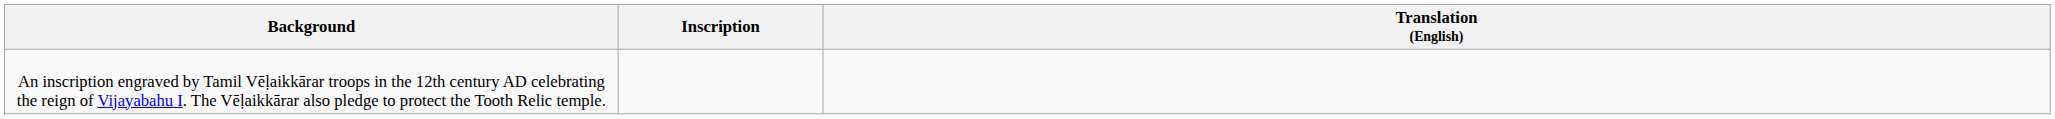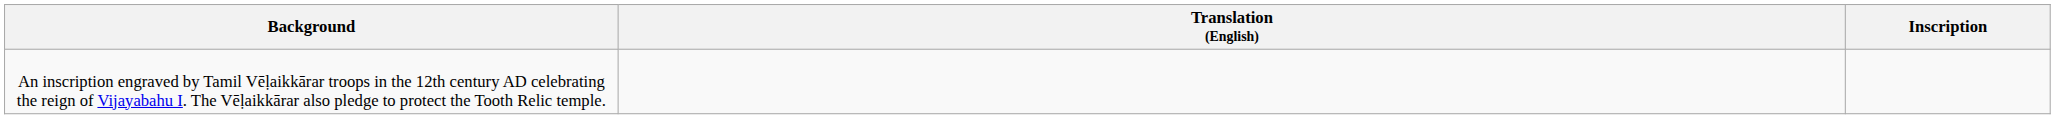columns swapped: (1436, 27) <-> (720, 27)
